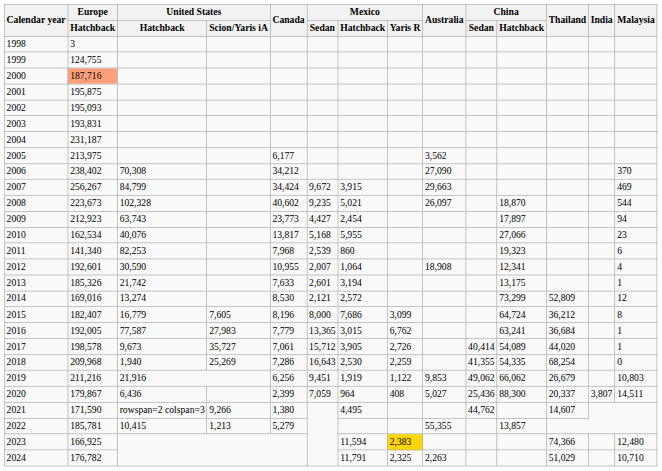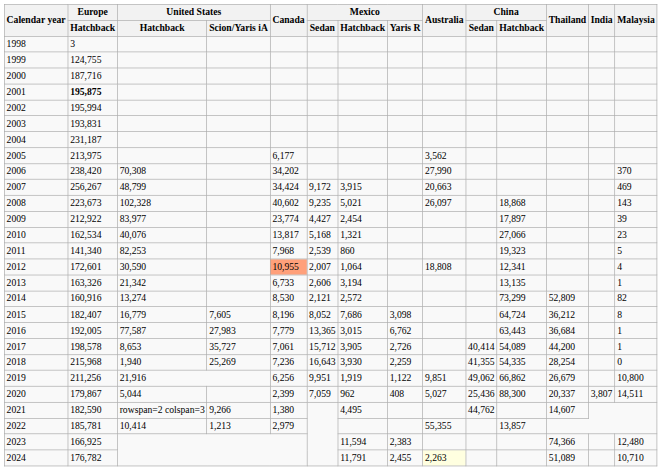(86, 76) lightsalmon background -> (86, 76) no background
(86, 92) normal -> (86, 92) bold
(86, 108) 195,093 -> (86, 108) 195,994
(86, 171) 238,402 -> (86, 171) 238,420
(286, 171) 34,212 -> (286, 171) 34,202
(438, 171) 27,090 -> (438, 171) 27,990
(133, 187) 84,799 -> (133, 187) 48,799
(320, 187) 9,672 -> (320, 187) 9,172
(438, 187) 29,663 -> (438, 187) 20,663
(512, 203) 18,870 -> (512, 203) 18,868
(624, 203) 544 -> (624, 203) 143
(86, 219) 212,923 -> (86, 219) 212,922
(133, 219) 63,743 -> (133, 219) 83,977
(286, 219) 23,773 -> (286, 219) 23,774
(622, 219) 94 -> (622, 219) 39
(351, 235) 5,955 -> (351, 235) 1,321
(620, 251) 6 -> (620, 251) 5
(86, 267) 192,601 -> (86, 267) 172,601
(286, 267) no background -> (286, 267) lightsalmon background
(438, 267) 18,908 -> (438, 267) 18,808
(86, 283) 185,326 -> (86, 283) 163,326
(133, 283) 21,742 -> (133, 283) 21,342
(283, 283) 7,633 -> (283, 283) 6,733
(320, 283) 2,601 -> (320, 283) 2,606
(512, 283) 13,175 -> (512, 283) 13,135
(86, 299) 169,016 -> (86, 299) 160,916
(622, 299) 12 -> (622, 299) 82
(320, 315) 8,000 -> (320, 315) 8,052
(401, 315) 3,099 -> (401, 315) 3,098
(512, 331) 63,241 -> (512, 331) 63,443
(131, 347) 9,673 -> (131, 347) 8,653
(562, 347) 44,020 -> (562, 347) 44,200
(86, 362) 209,968 -> (86, 362) 215,968
(283, 362) 7,286 -> (283, 362) 7,236
(351, 362) 2,530 -> (351, 362) 3,930
(562, 362) 68,254 -> (562, 362) 28,254
(86, 378) 211,216 -> (86, 378) 211,256
(320, 378) 9,451 -> (320, 378) 9,951
(436, 378) 9,853 -> (436, 378) 9,851
(512, 378) 66,062 -> (512, 378) 66,862
(630, 378) 10,803 -> (630, 378) 10,800
(131, 394) 6,436 -> (131, 394) 5,044
(347, 394) 964 -> (347, 394) 962
(86, 410) 171,590 -> (86, 410) 182,590
(133, 426) 10,415 -> (133, 426) 10,414
(283, 426) 5,279 -> (283, 426) 2,979
(401, 442) gold background -> (401, 442) no background
(401, 458) 2,325 -> (401, 458) 2,455
(436, 458) no background -> (436, 458) lightyellow background
(562, 458) 51,029 -> (562, 458) 51,089
